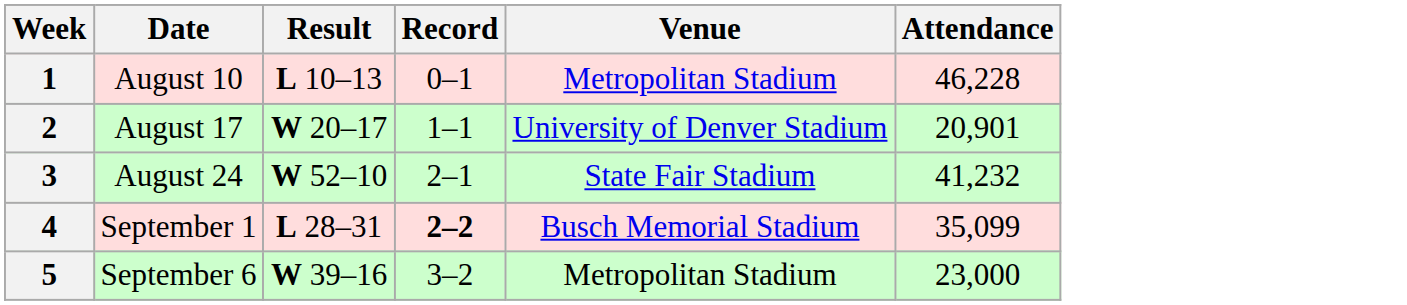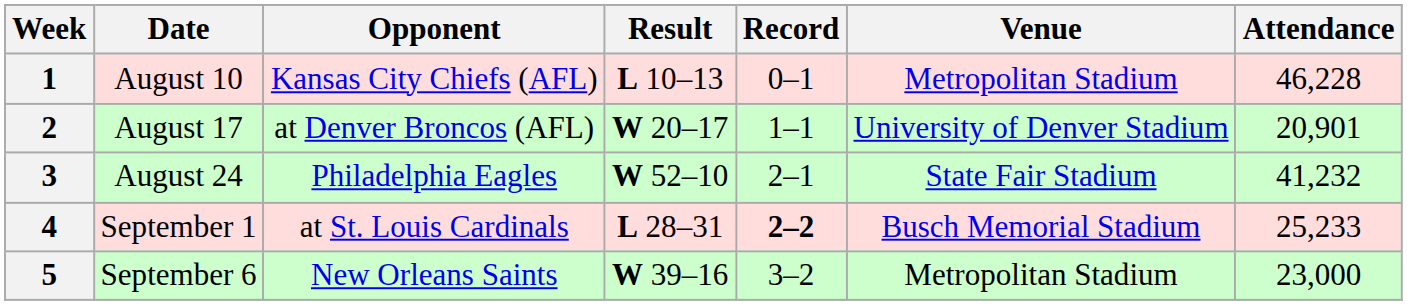+ column: (434, 29)
(978, 226) 35,099 -> (1319, 226) 25,233
